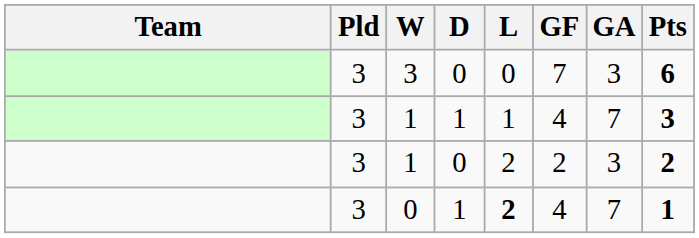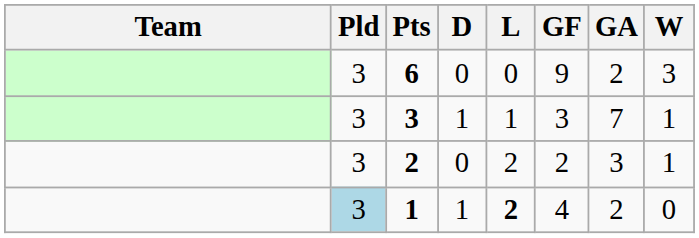columns swapped: (410, 27) <-> (668, 27)
(559, 72) 7 -> (562, 72) 9
(614, 72) 3 -> (616, 72) 2
(559, 118) 4 -> (562, 118) 3
(359, 208) no background -> (359, 208) lightblue background
(614, 208) 7 -> (616, 208) 2
